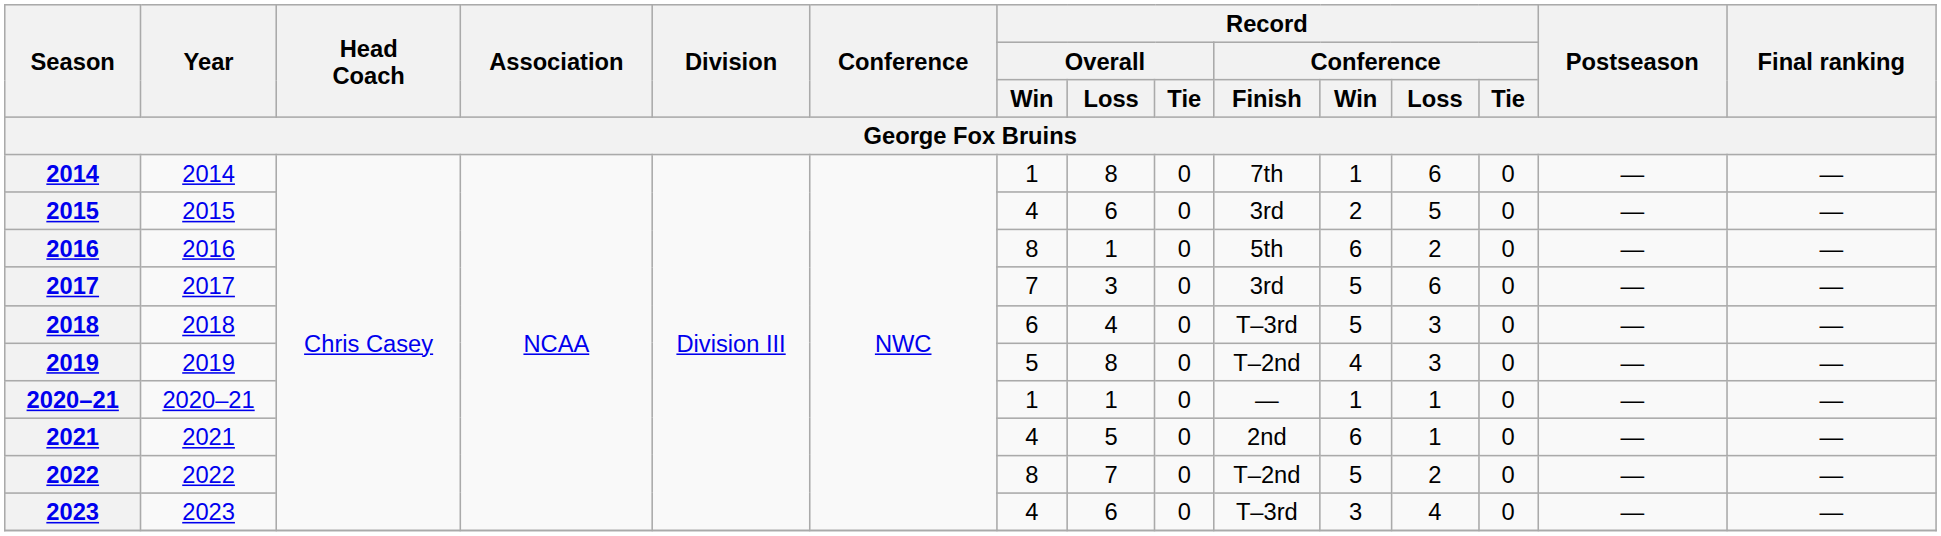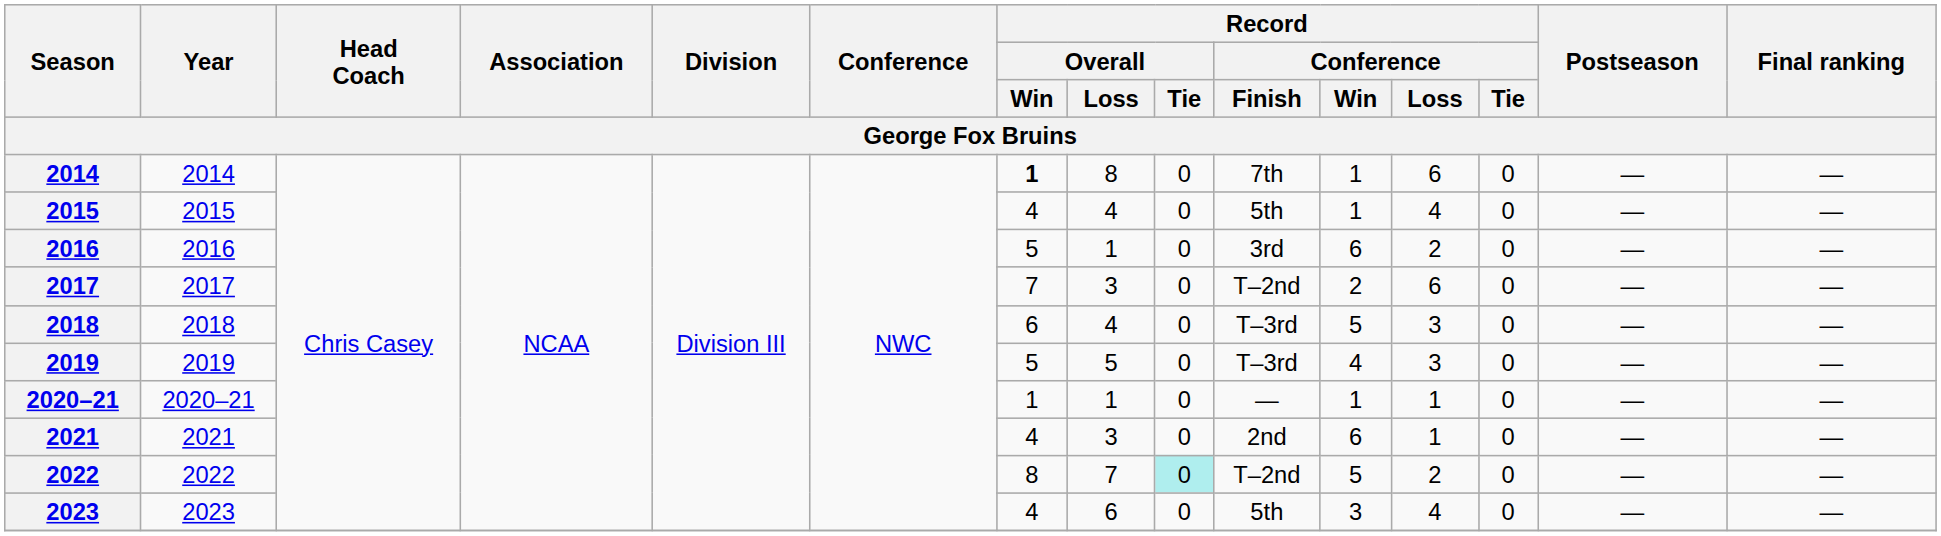(1032, 174) normal -> (1032, 174) bold
(1111, 211) 6 -> (1111, 211) 4
(1267, 211) 3rd -> (1267, 211) 5th
(1356, 211) 2 -> (1356, 211) 1
(1435, 211) 5 -> (1435, 211) 4
(1032, 249) 8 -> (1032, 249) 5
(1267, 249) 5th -> (1267, 249) 3rd
(1267, 286) 3rd -> (1267, 286) T–2nd
(1356, 286) 5 -> (1356, 286) 2
(1111, 362) 8 -> (1111, 362) 5
(1267, 362) T–2nd -> (1267, 362) T–3rd
(1111, 437) 5 -> (1111, 437) 3
(1184, 474) no background -> (1184, 474) paleturquoise background
(1267, 512) T–3rd -> (1267, 512) 5th
